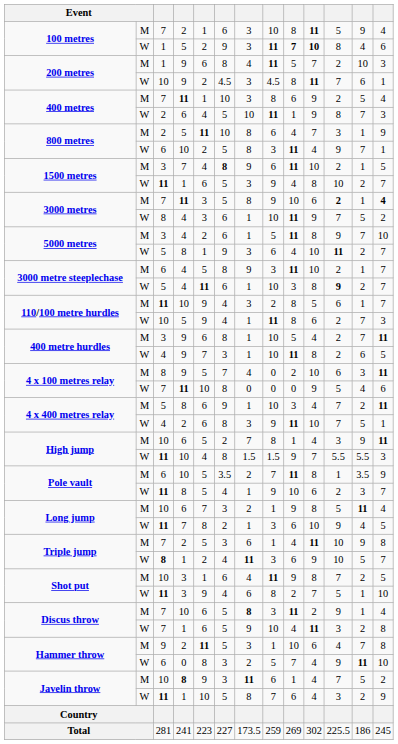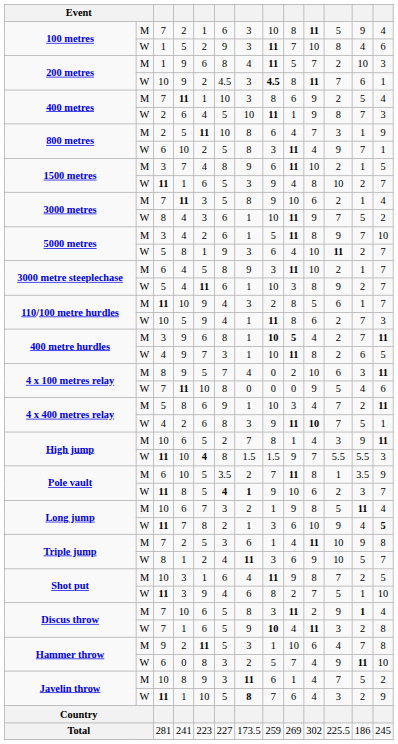(294, 47) bold -> (294, 47) normal
(314, 47) bold -> (314, 47) normal
(273, 81) normal -> (273, 81) bold
(225, 167) bold -> (225, 167) normal
(338, 201) bold -> (338, 201) normal
(383, 201) bold -> (383, 201) normal
(338, 287) bold -> (338, 287) normal
(273, 338) normal -> (273, 338) bold
(294, 338) normal -> (294, 338) bold
(314, 423) normal -> (314, 423) bold
(204, 458) normal -> (204, 458) bold
(225, 492) normal -> (225, 492) bold
(249, 492) normal -> (249, 492) bold
(383, 526) normal -> (383, 526) bold
(163, 560) bold -> (163, 560) normal
(249, 611) bold -> (249, 611) normal
(363, 611) normal -> (363, 611) bold
(273, 629) normal -> (273, 629) bold
(184, 680) bold -> (184, 680) normal
(249, 697) normal -> (249, 697) bold
